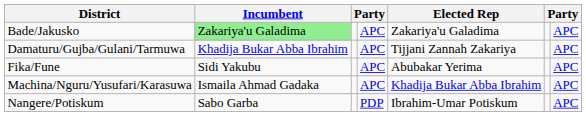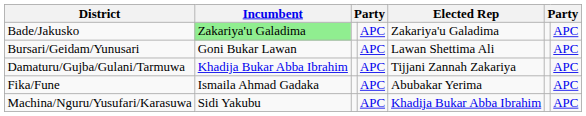+ row: (73, 49)
(229, 67) Sidi Yakubu -> (258, 85) Ismaila Ahmad Gadaka
(258, 85) Ismaila Ahmad Gadaka -> (229, 103) Sidi Yakubu
- row: (55, 103)
